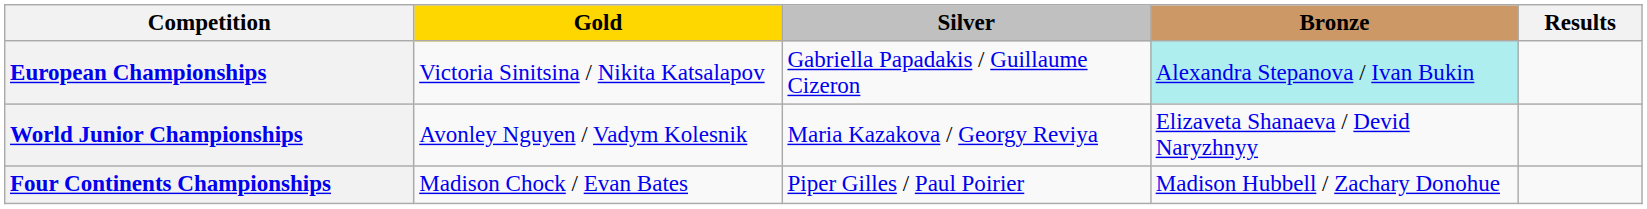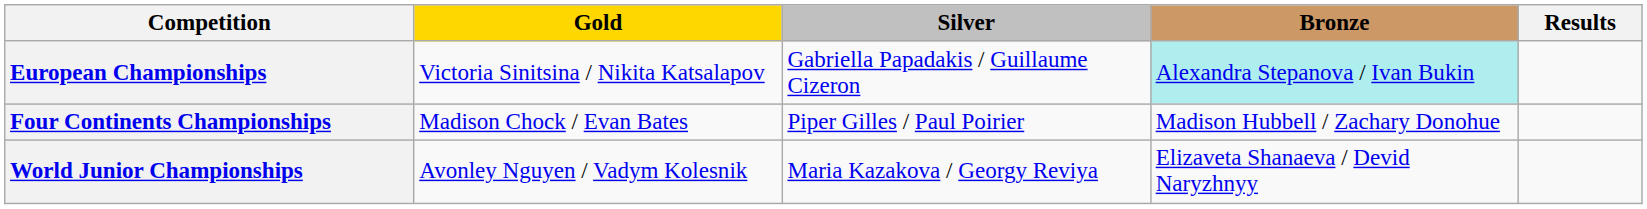rows swapped: (171, 184) <-> (156, 134)
